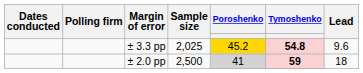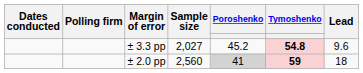(189, 46) 2,025 -> (189, 46) 2,027
(238, 46) gold background -> (238, 46) no background
(189, 62) 2,500 -> (189, 62) 2,560
